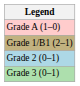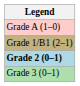(33, 58) normal -> (34, 58) bold
